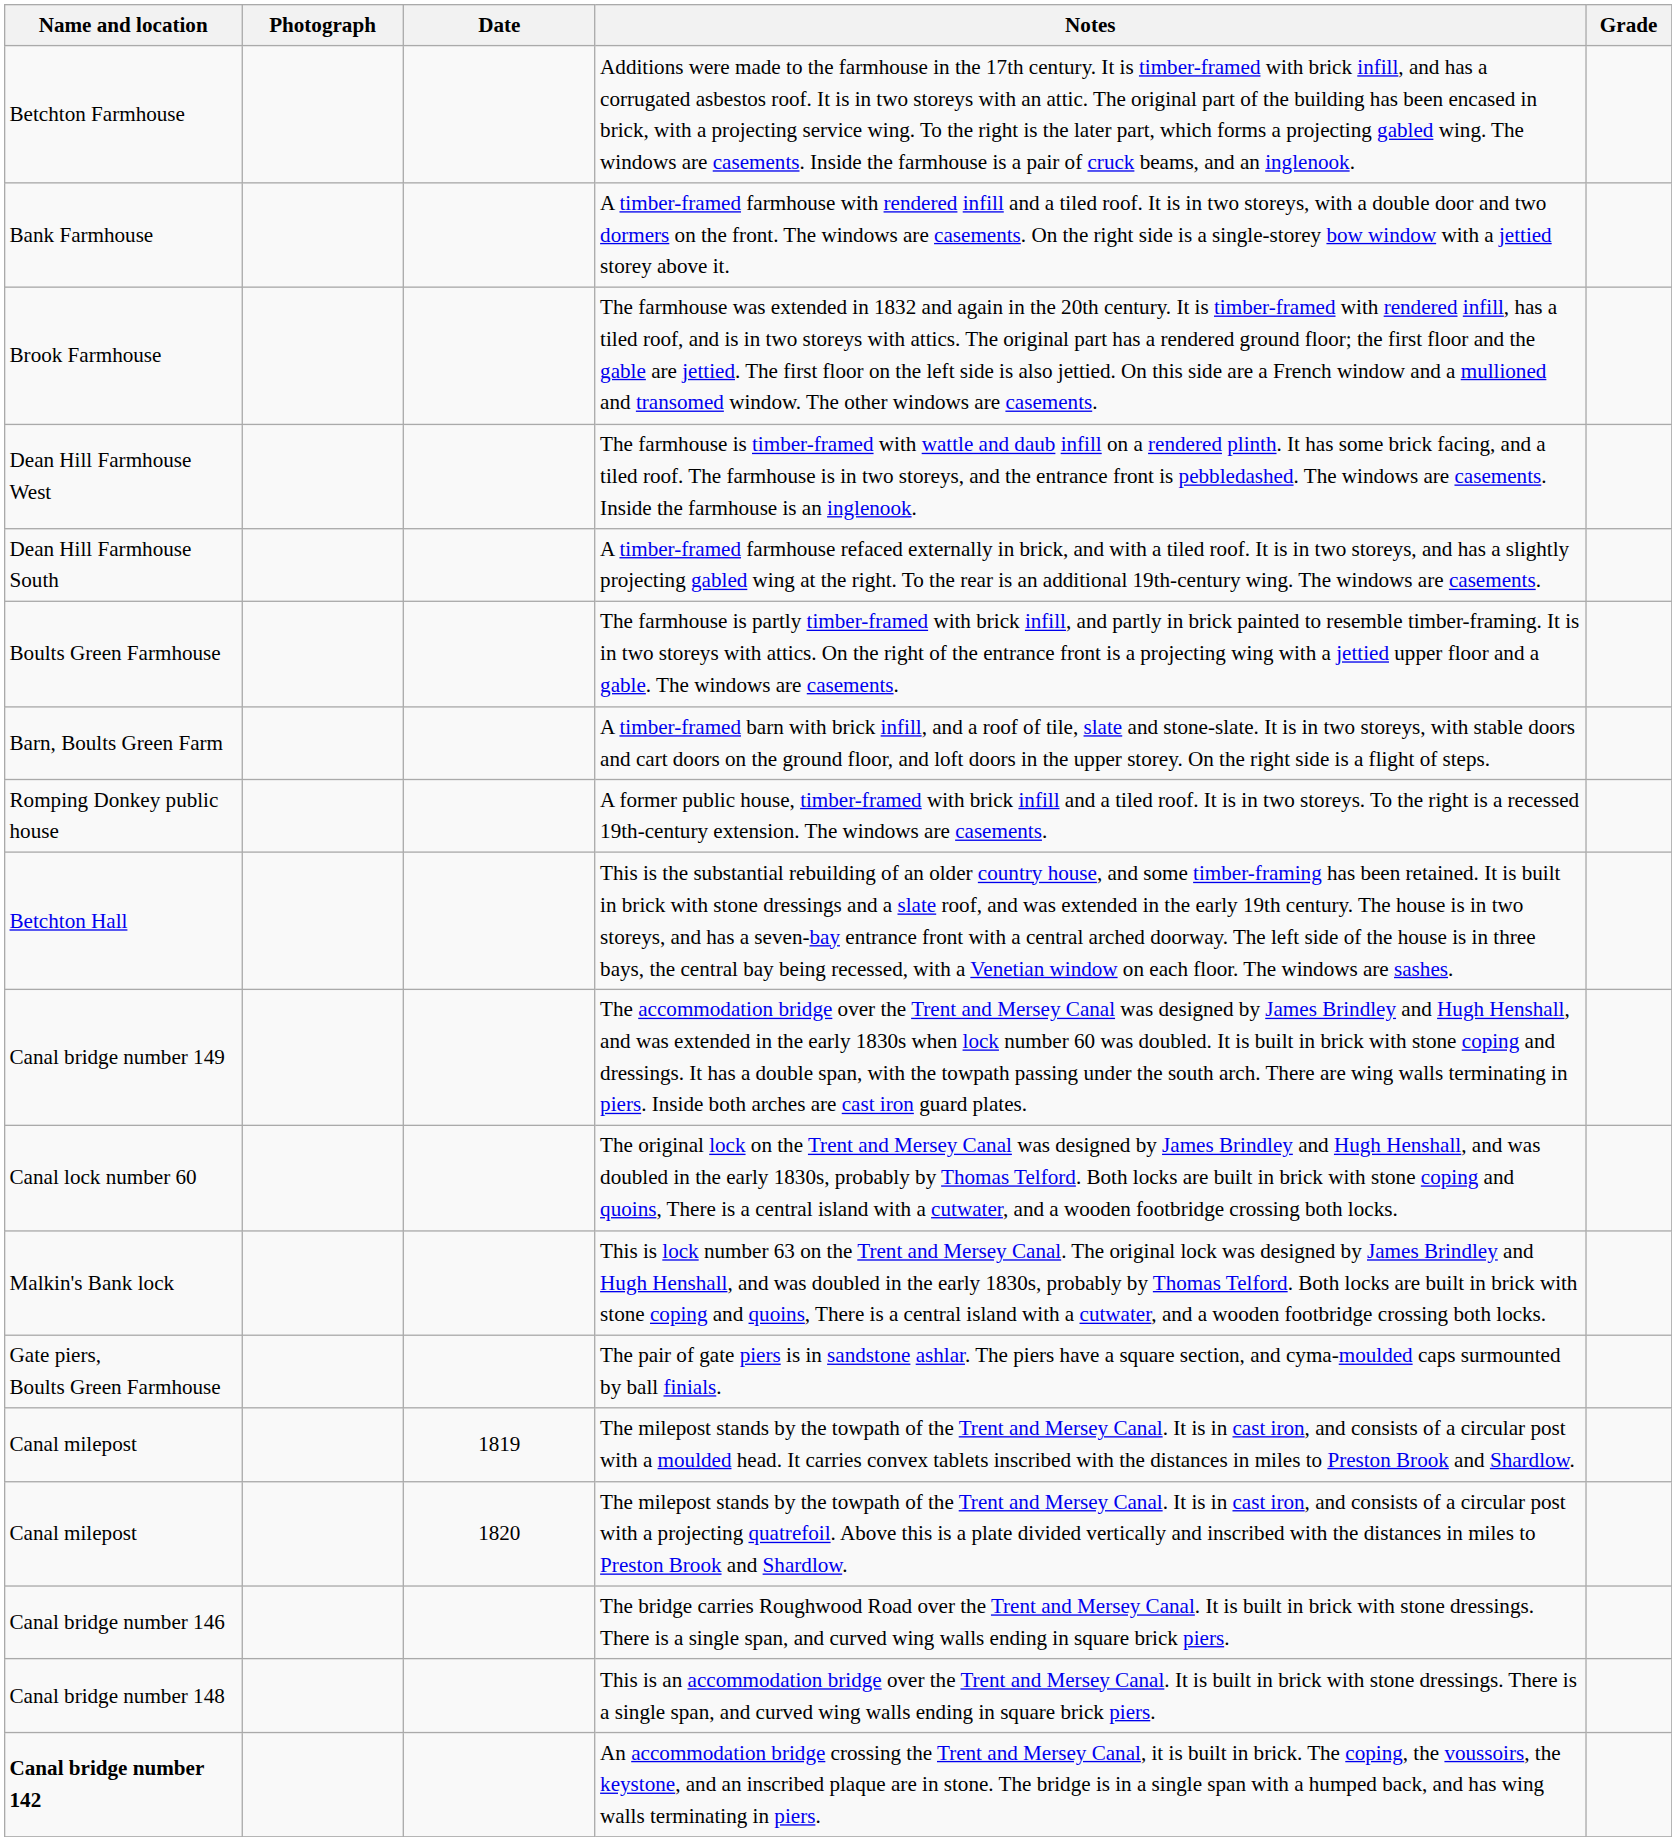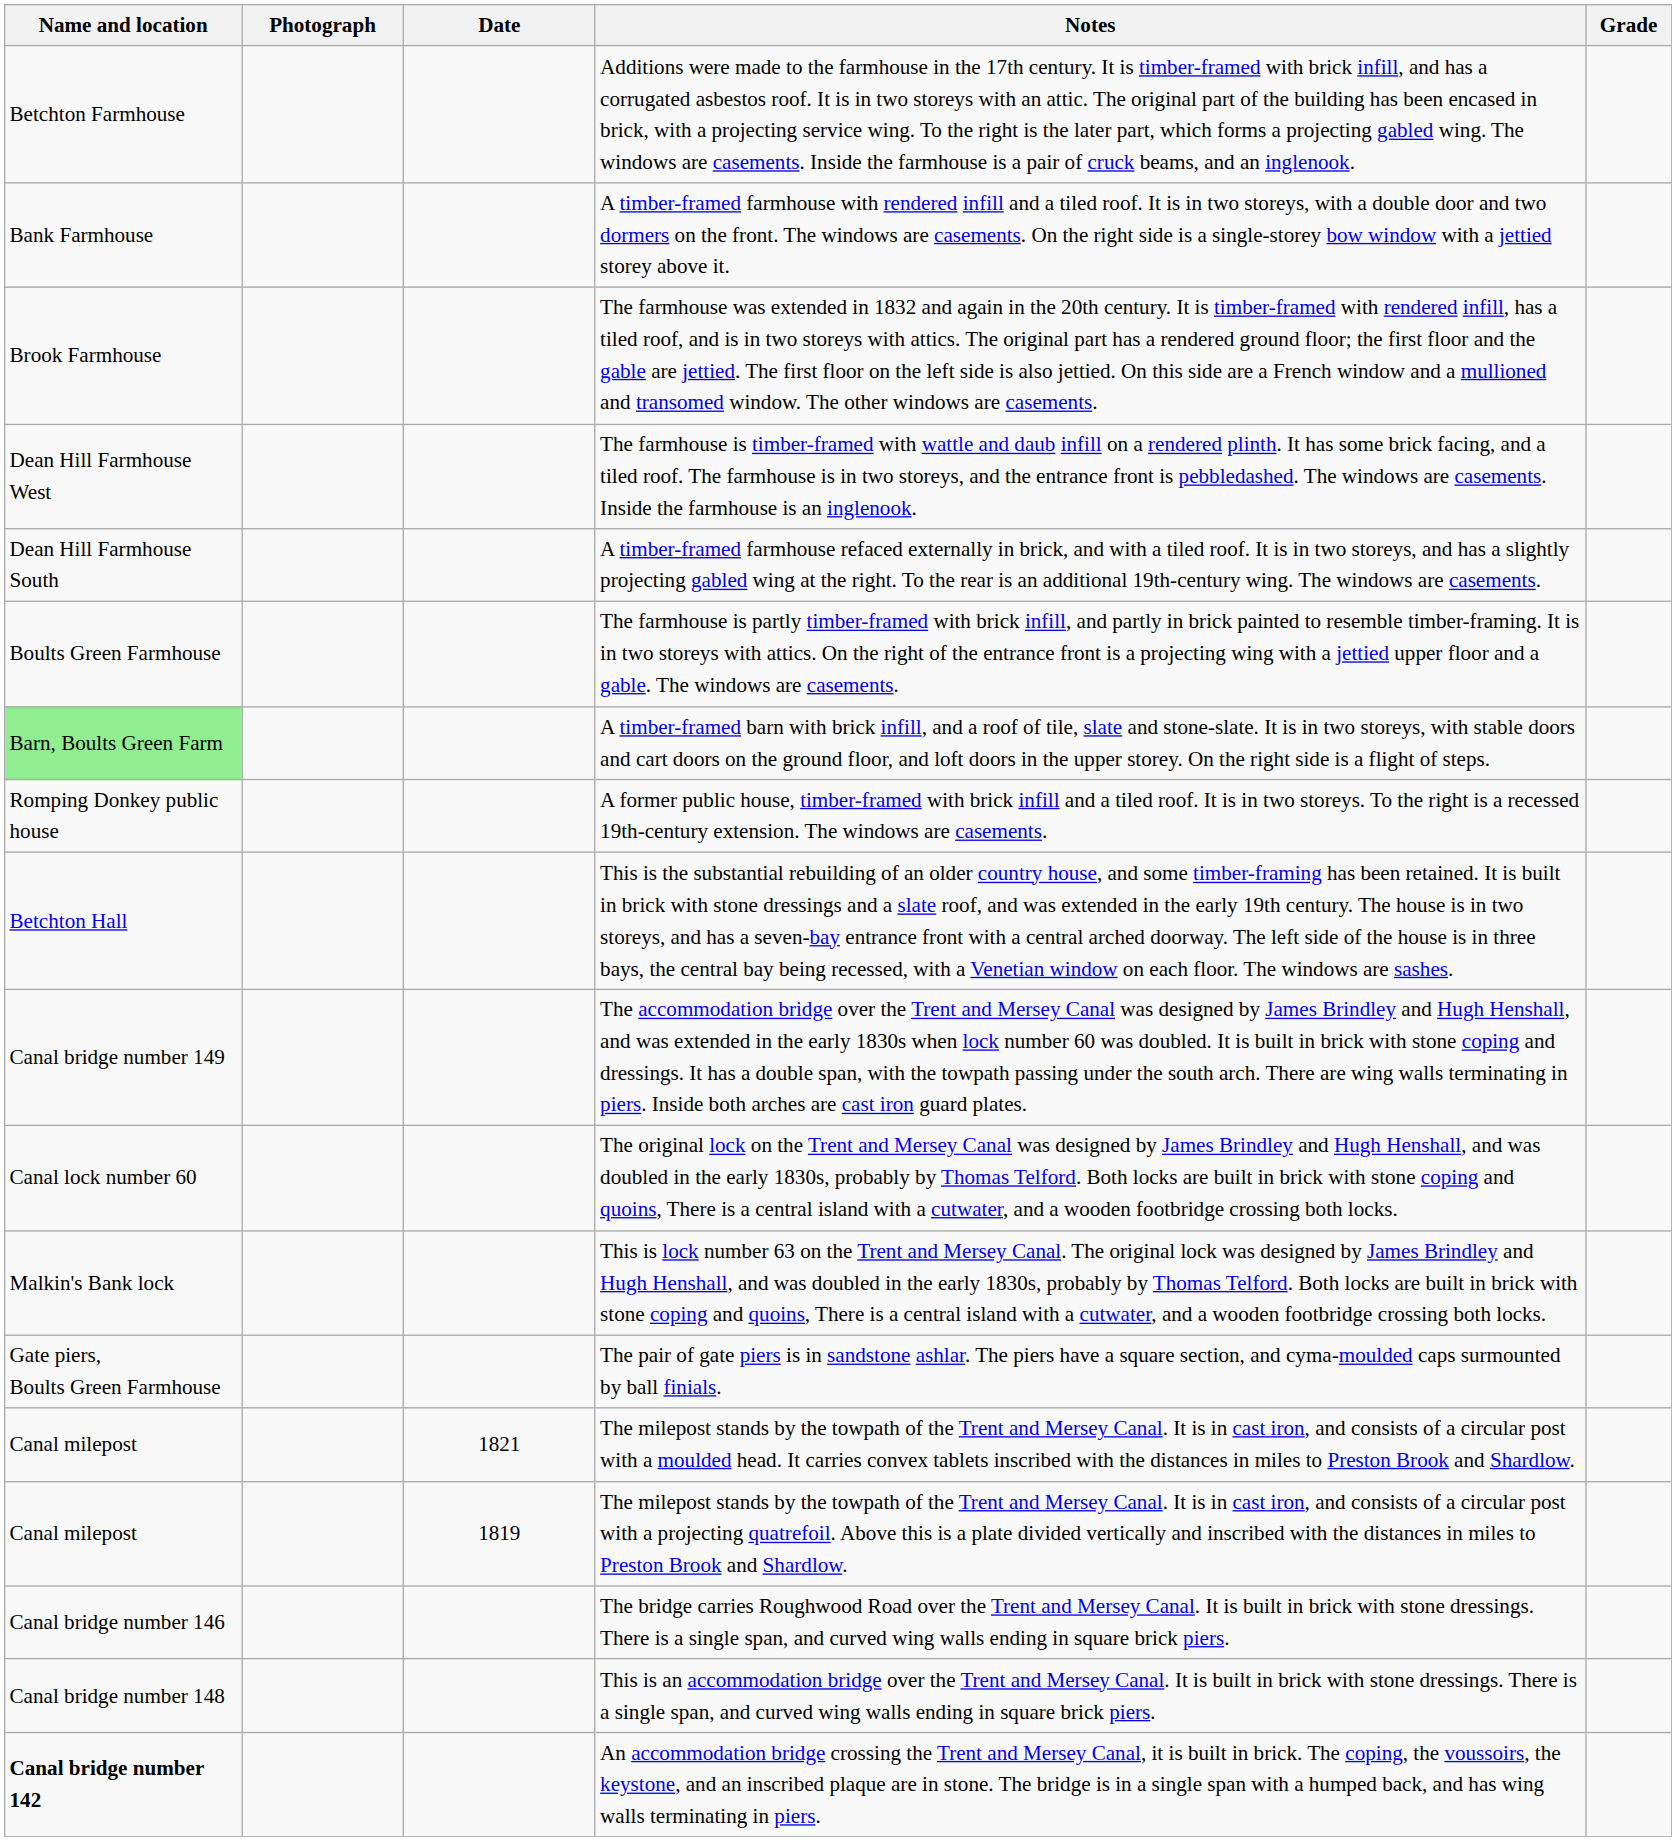(116, 742) no background -> (116, 742) lightgreen background
(499, 1444) 1819 -> (499, 1444) 1821
(499, 1533) 1820 -> (499, 1533) 1819
